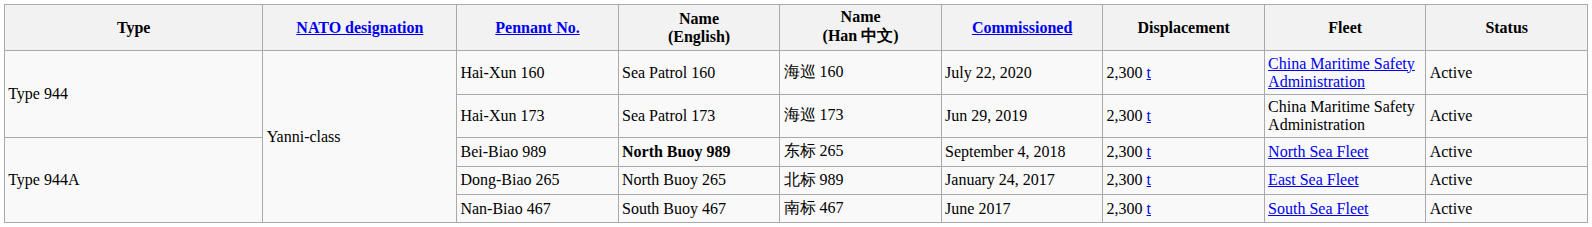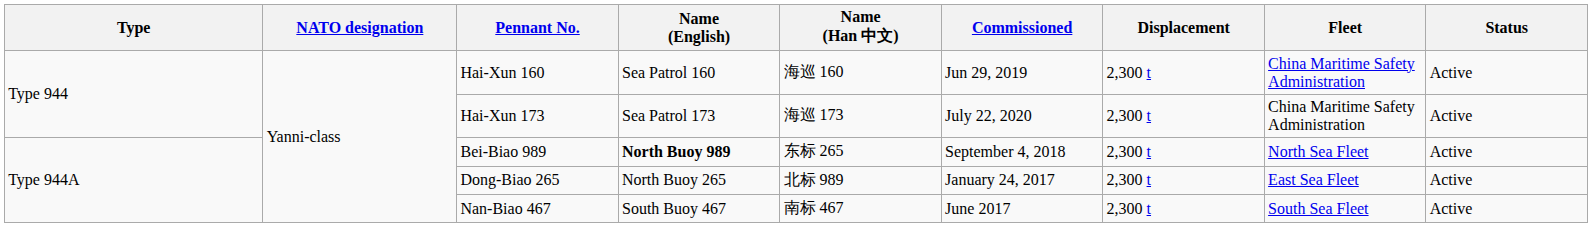(988, 72) July 22, 2020 -> (986, 72) Jun 29, 2019
(986, 115) Jun 29, 2019 -> (988, 115) July 22, 2020
